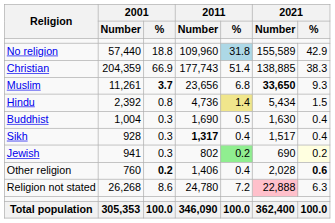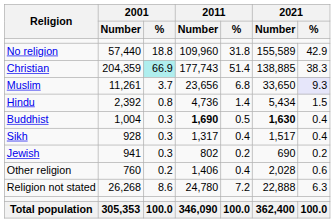(240, 51) lightblue background -> (240, 51) no background
(162, 68) no background -> (162, 68) paleturquoise background
(165, 85) bold -> (165, 85) normal
(279, 85) bold -> (279, 85) normal
(320, 85) no background -> (320, 85) lavender background
(243, 102) khaki background -> (243, 102) no background
(205, 119) normal -> (205, 119) bold
(282, 119) normal -> (282, 119) bold
(205, 136) bold -> (205, 136) normal
(243, 153) lightgreen background -> (243, 153) no background
(320, 153) lightyellow background -> (320, 153) no background
(165, 170) bold -> (165, 170) normal
(320, 170) bold -> (320, 170) normal
(279, 187) pink background -> (279, 187) no background
